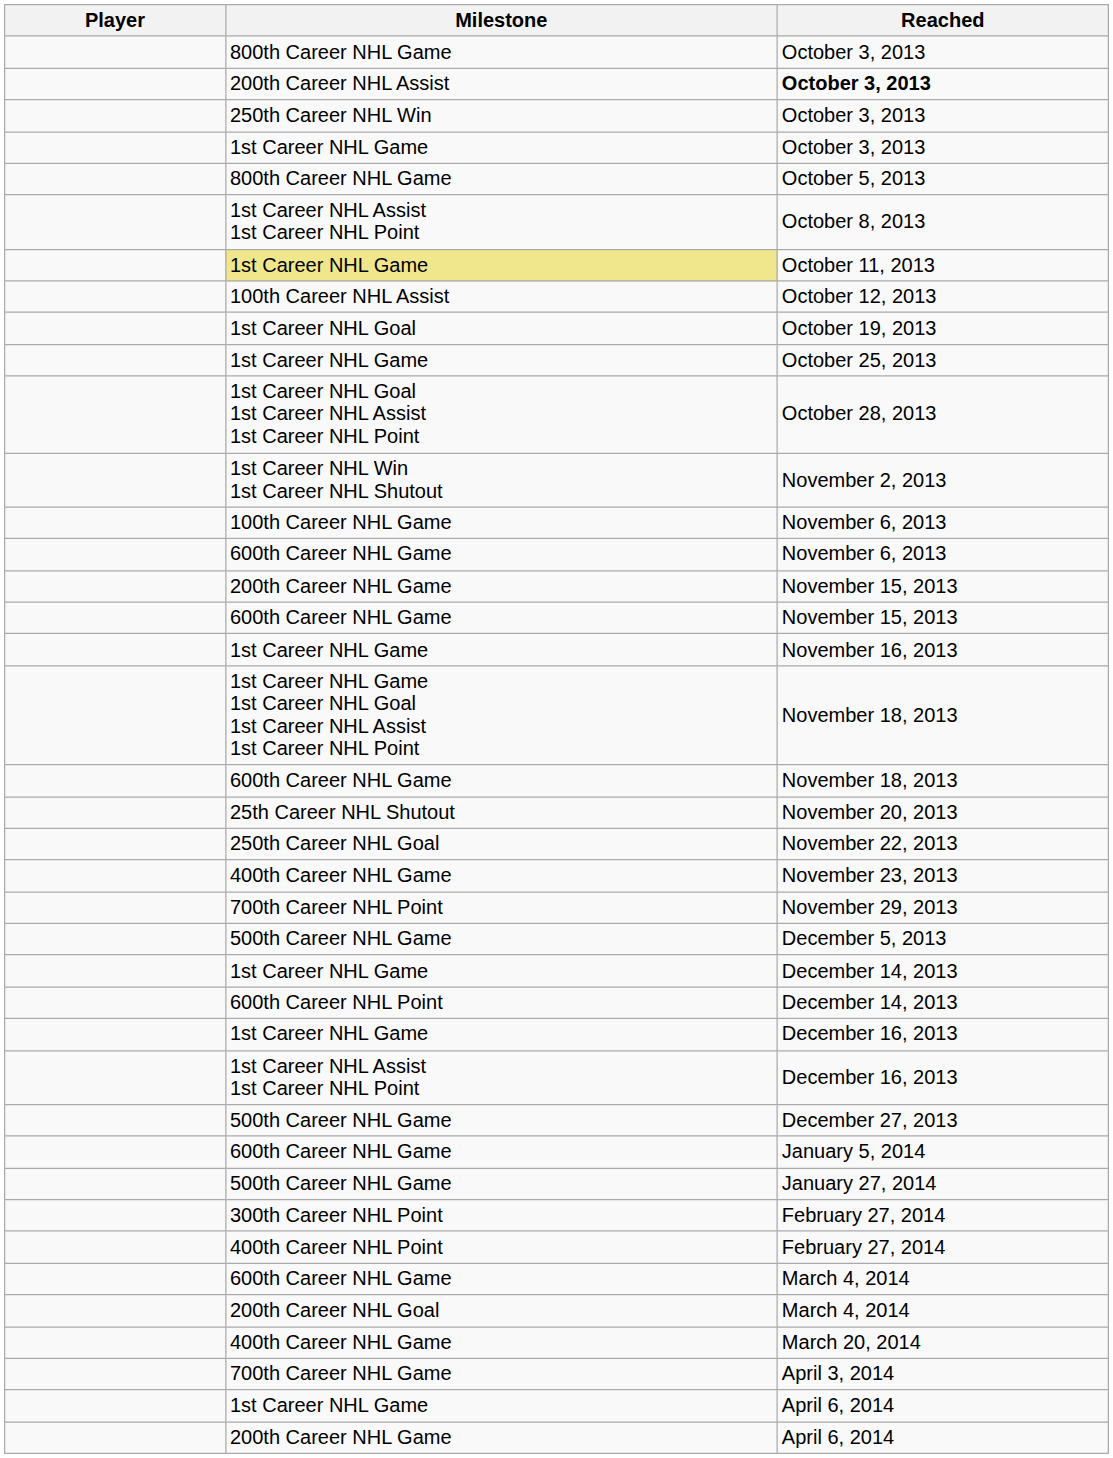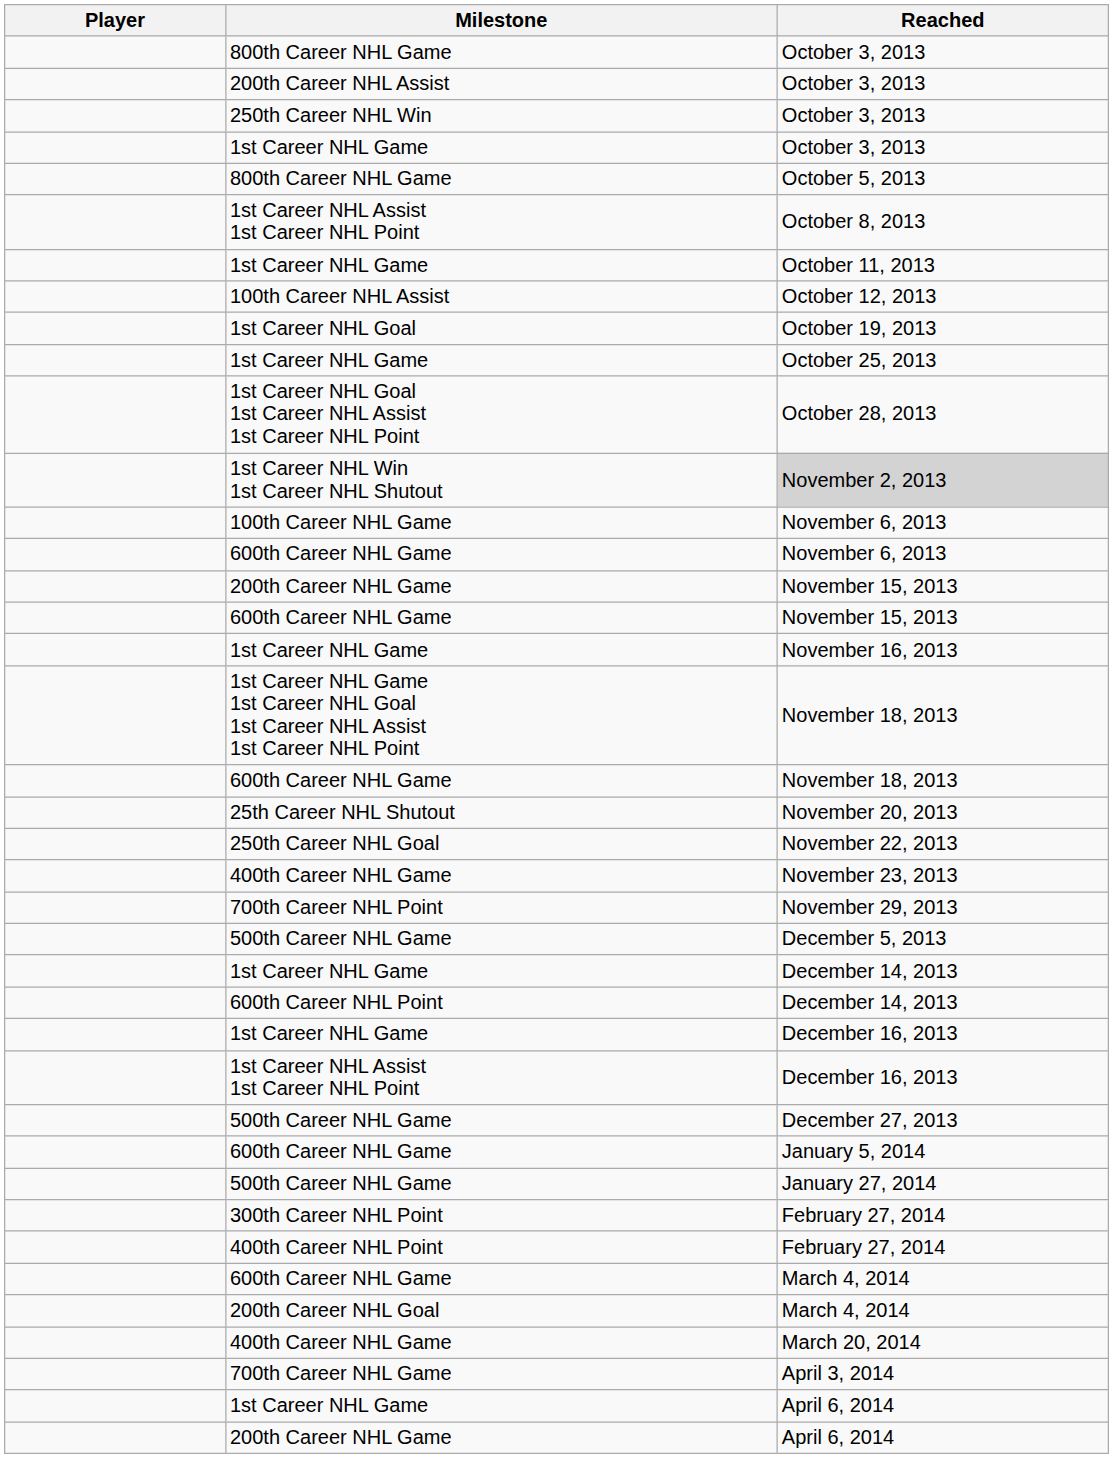(856, 83) bold -> (854, 83) normal
(329, 264) khaki background -> (329, 264) no background
(864, 479) no background -> (864, 479) lightgrey background
